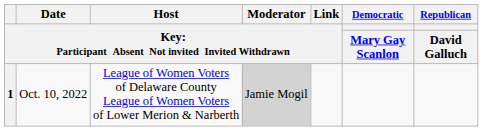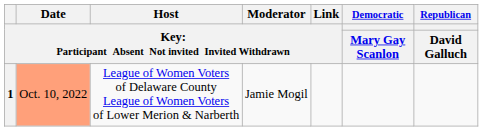(53, 94) no background -> (53, 94) lightsalmon background
(276, 94) lightgrey background -> (276, 94) no background
